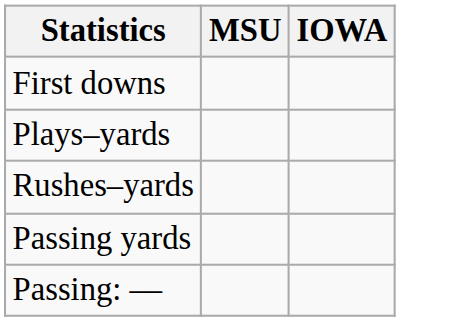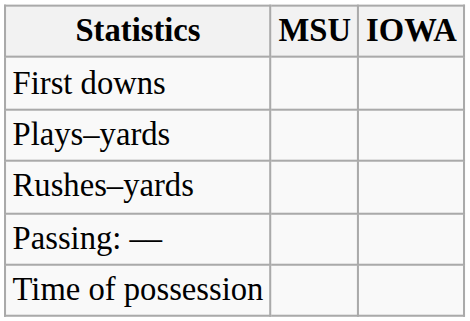- row: (102, 238)
+ row: (138, 289)
